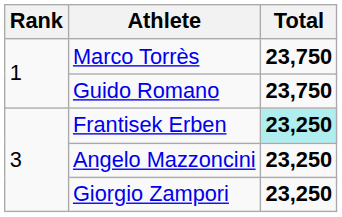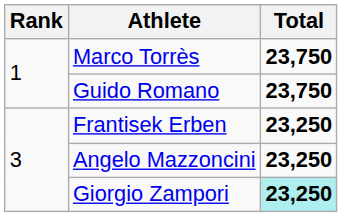(299, 125) paleturquoise background -> (299, 125) no background
(299, 194) no background -> (299, 194) paleturquoise background
